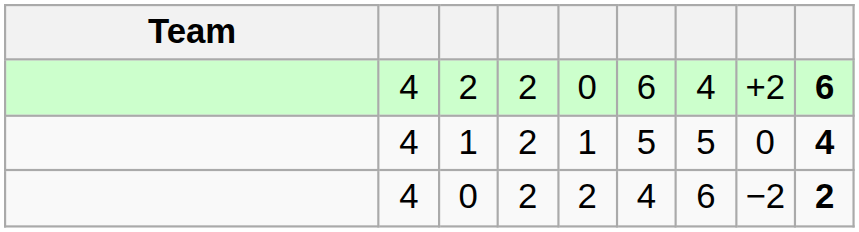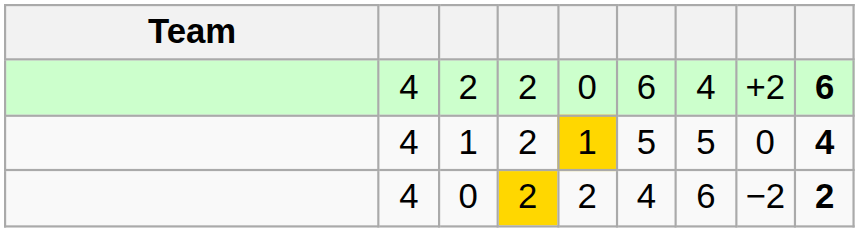(587, 142) no background -> (587, 142) gold background
(528, 197) no background -> (528, 197) gold background
